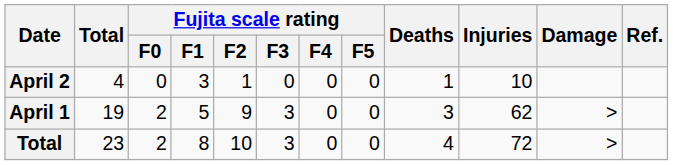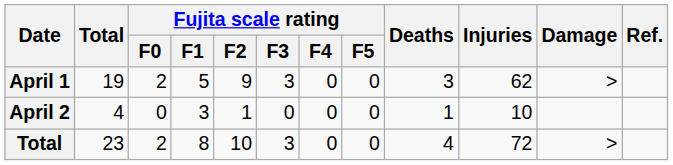rows swapped: (40, 112) <-> (40, 81)
